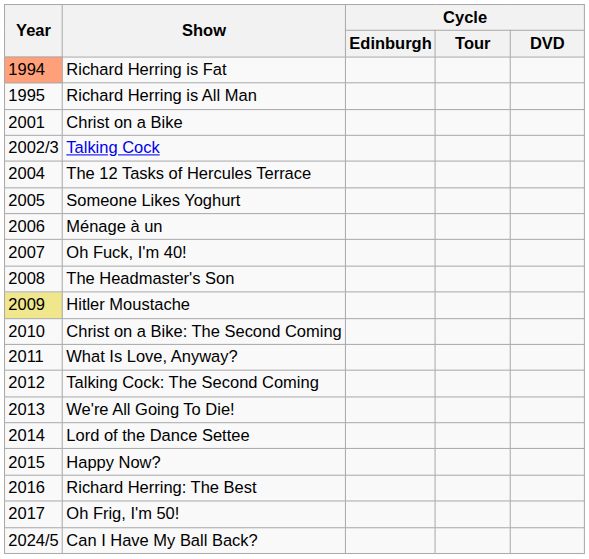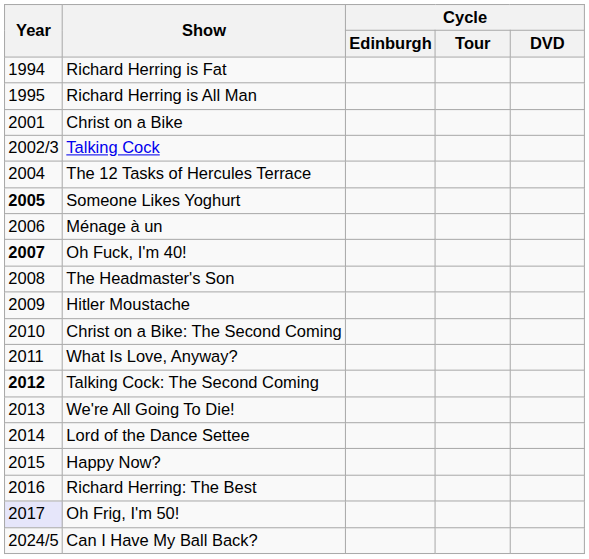(27, 69) lightsalmon background -> (27, 69) no background
(27, 200) normal -> (27, 200) bold
(27, 252) normal -> (27, 252) bold
(27, 305) khaki background -> (27, 305) no background
(27, 383) normal -> (27, 383) bold
(27, 514) no background -> (27, 514) lavender background
